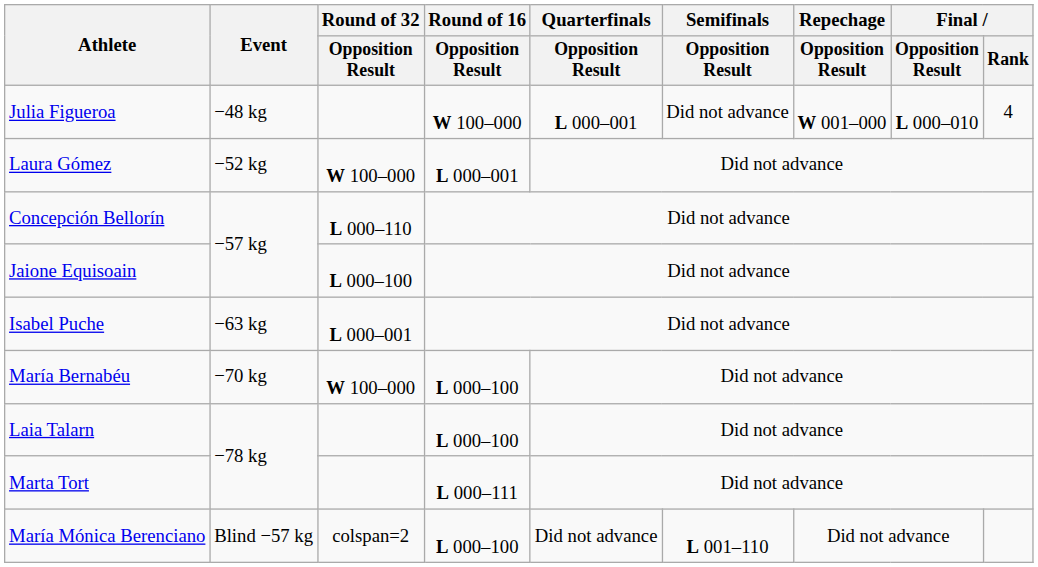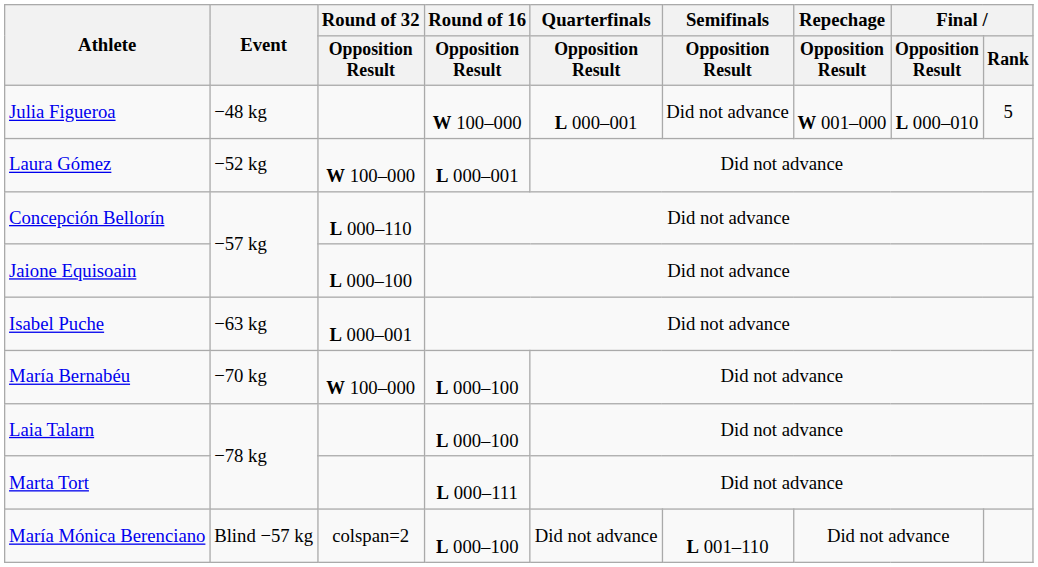(1008, 112) 4 -> (1008, 112) 5
